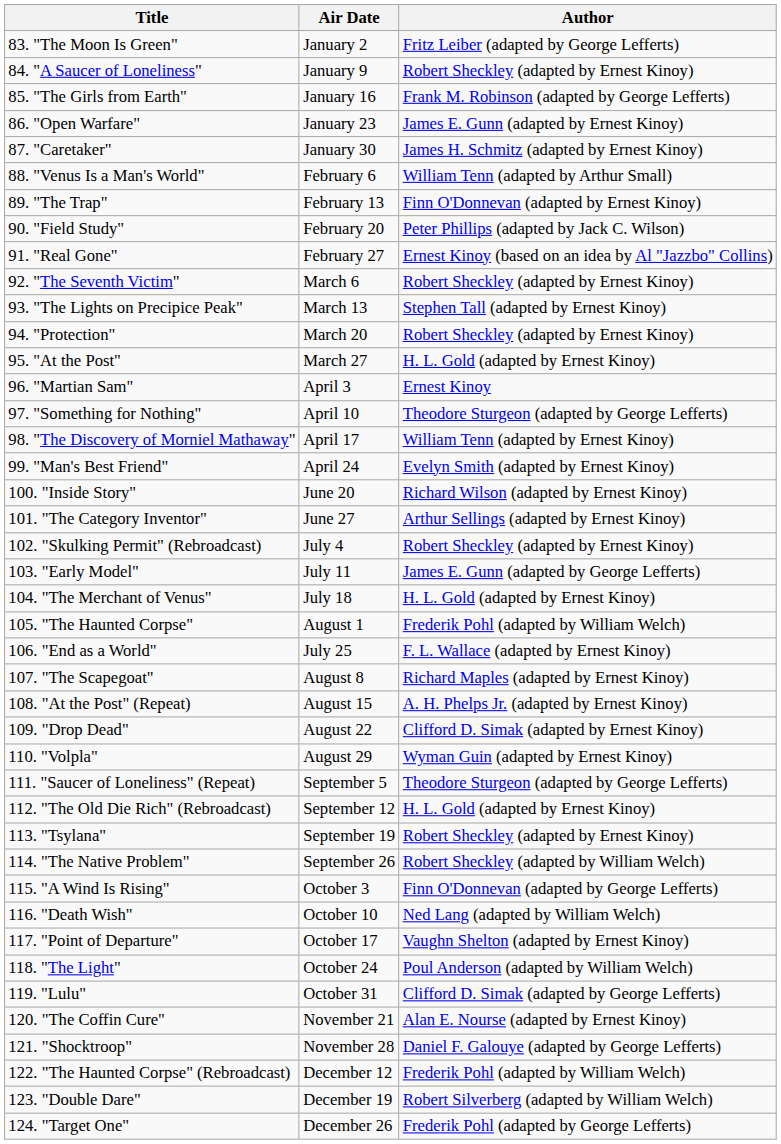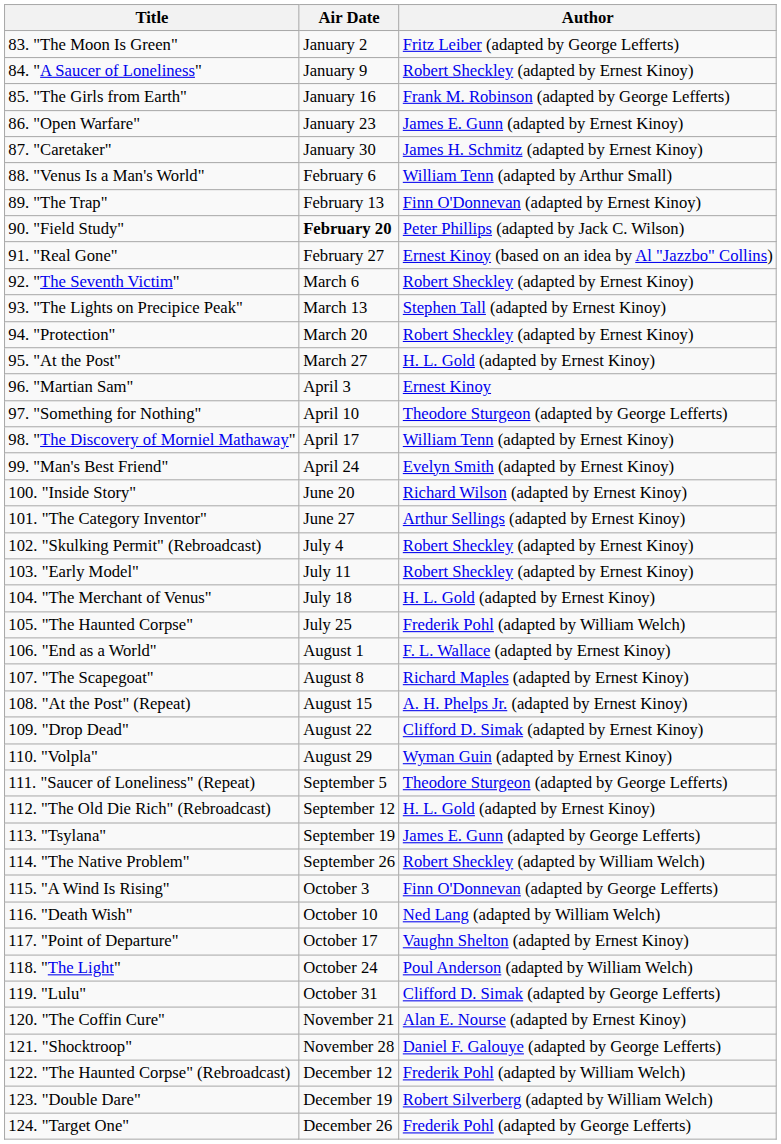(344, 228) normal -> (347, 228) bold
(552, 571) James E. Gunn (adapted by George Lefferts) -> (548, 571) Robert Sheckley (adapted by Ernest Kinoy)
(333, 624) August 1 -> (327, 624) July 25
(327, 651) July 25 -> (333, 651) August 1
(548, 835) Robert Sheckley (adapted by Ernest Kinoy) -> (552, 835) James E. Gunn (adapted by George Lefferts)
